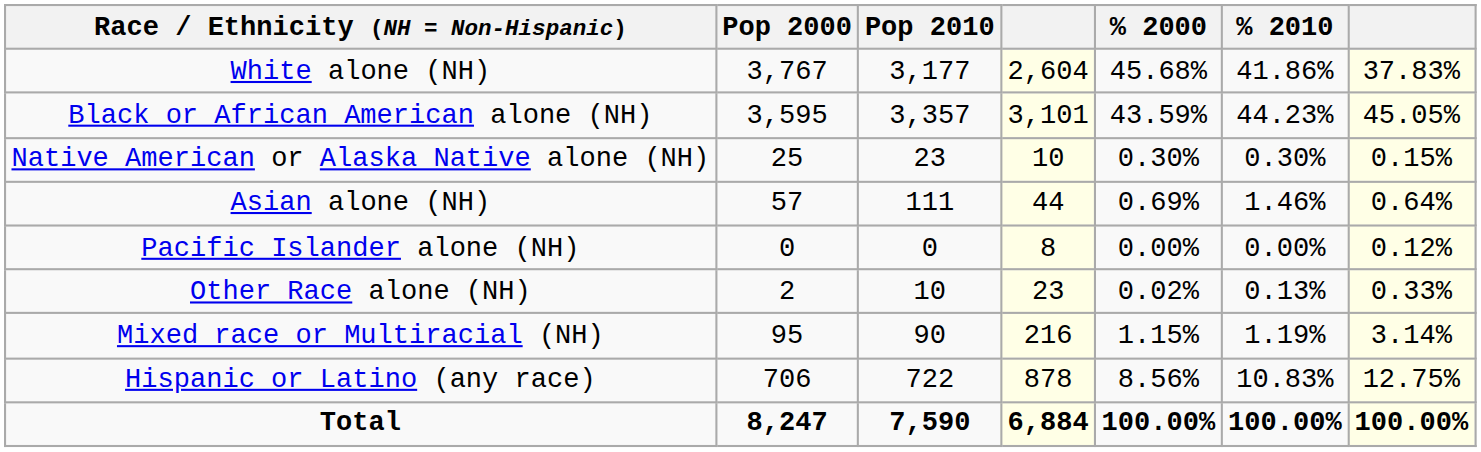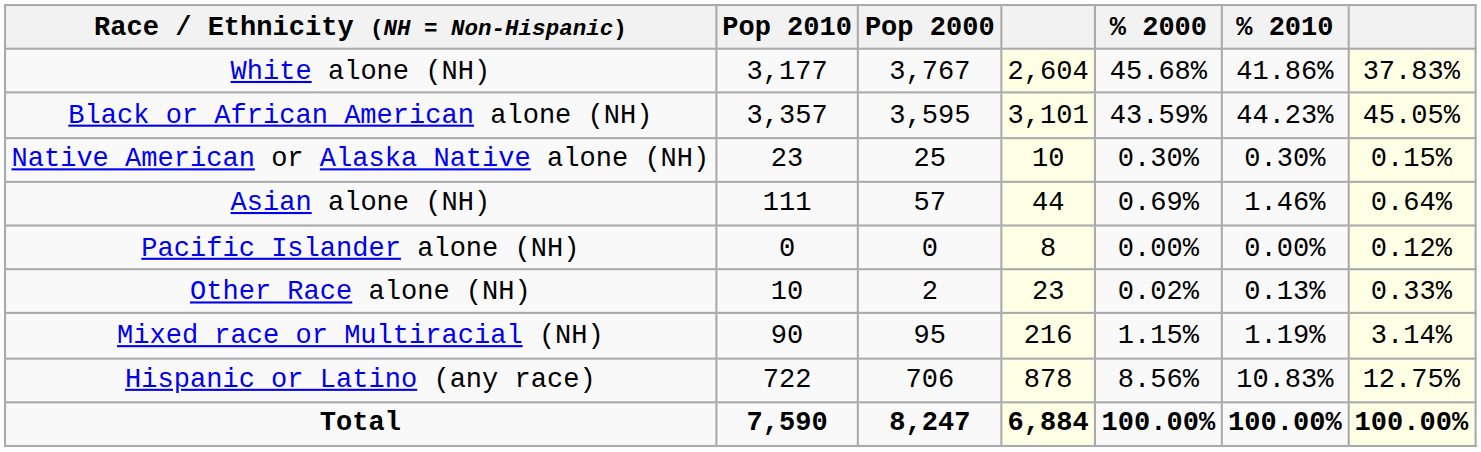columns swapped: (787, 27) <-> (930, 27)
